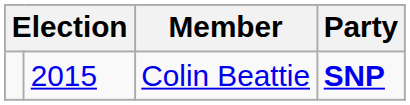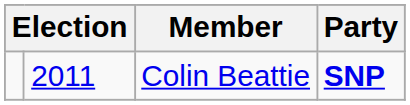(64, 75) 2015 -> (63, 75) 2011
